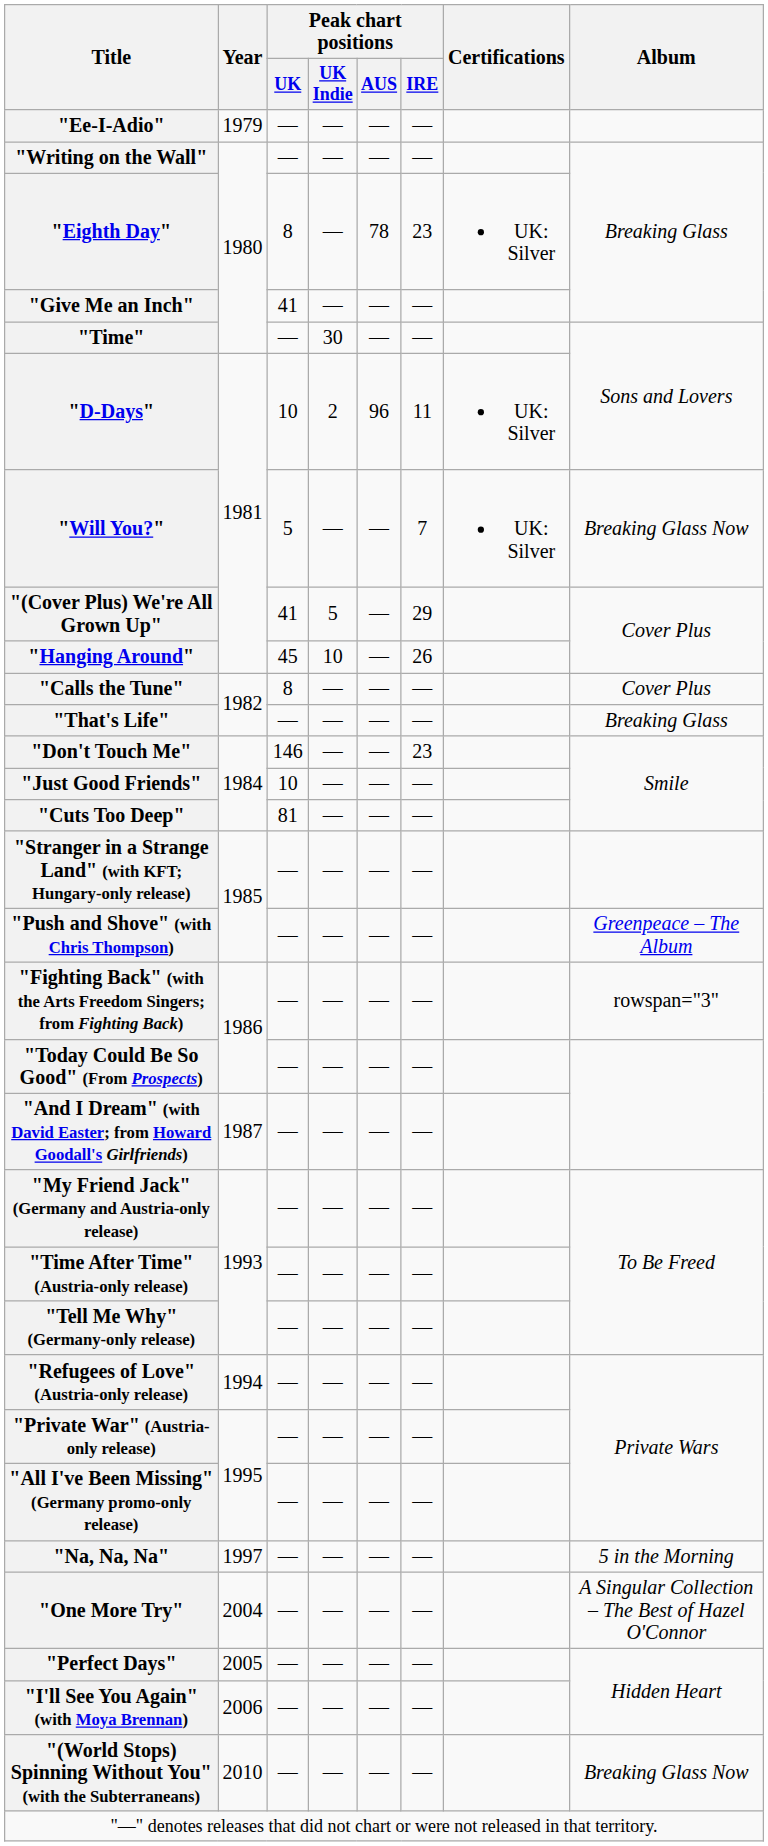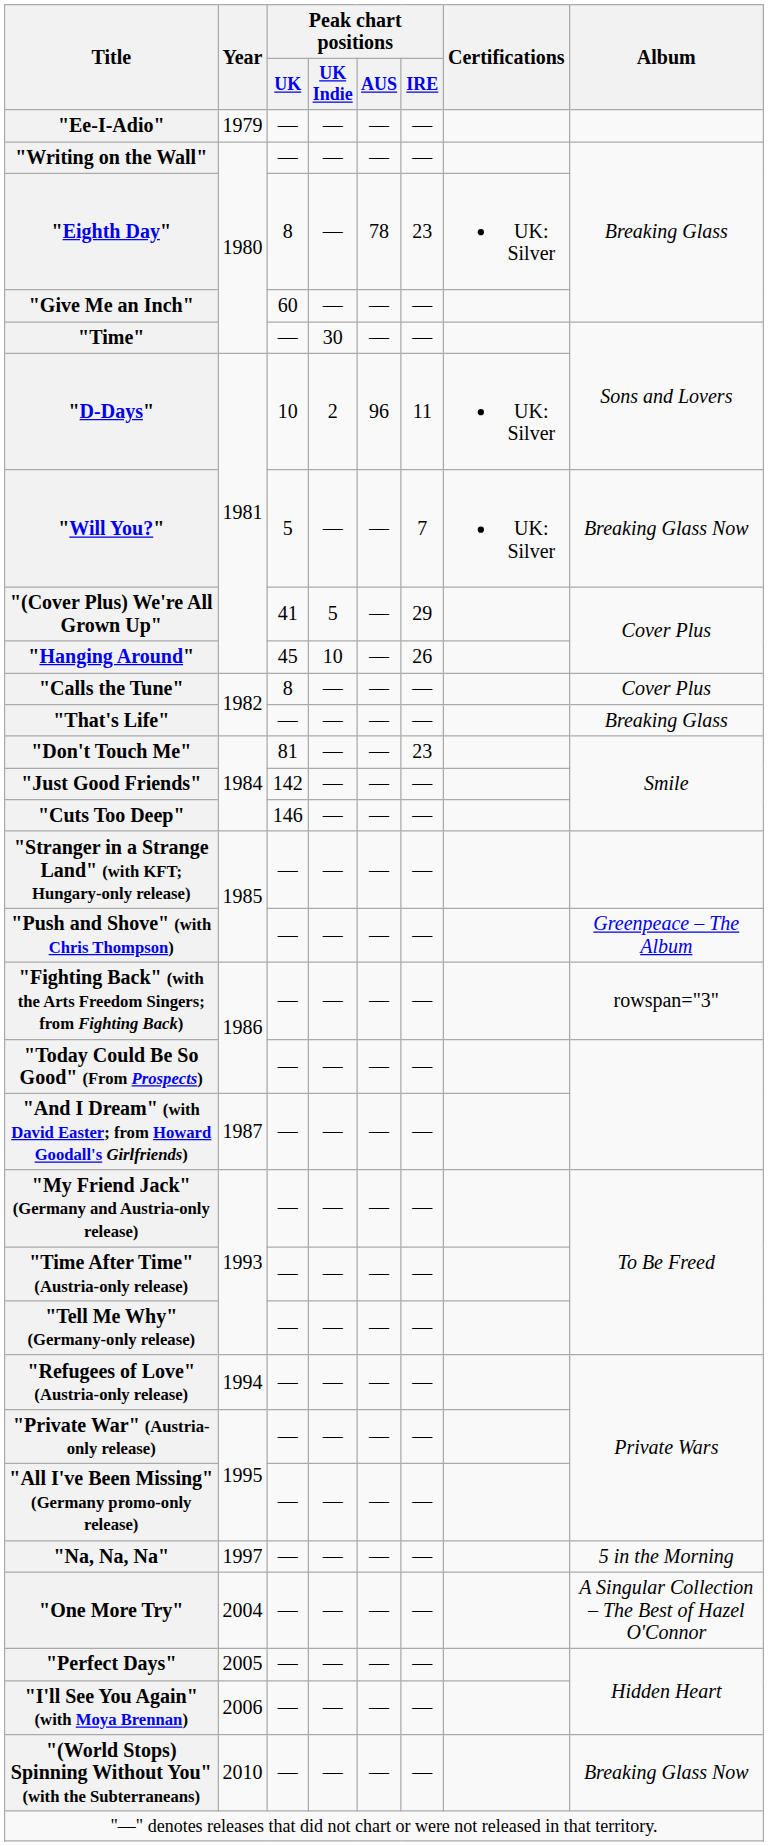(288, 305) 41 -> (288, 305) 60
(288, 751) 146 -> (288, 751) 81
(288, 783) 10 -> (288, 783) 142
(288, 815) 81 -> (288, 815) 146
